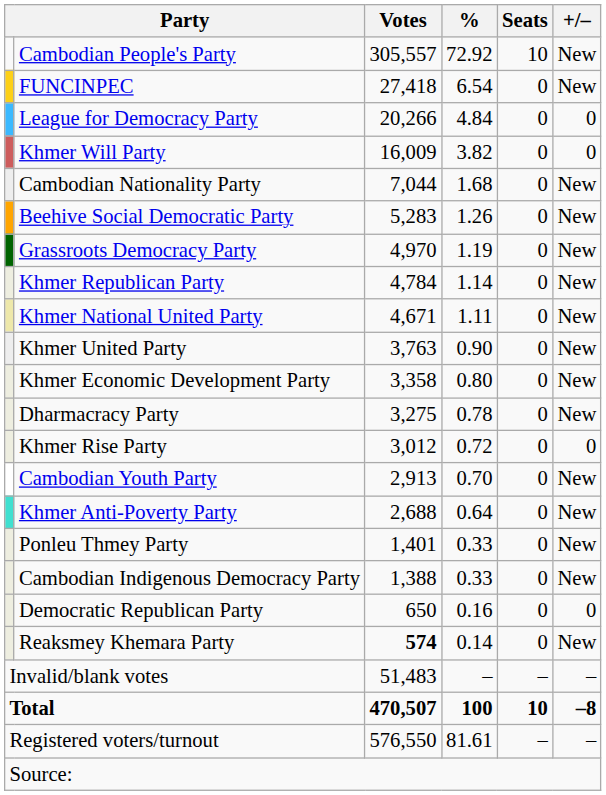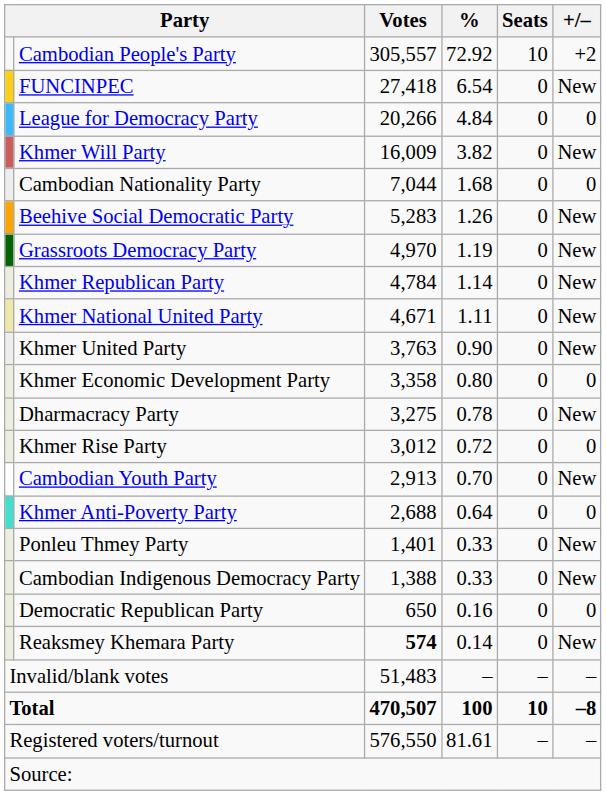(577, 53) New -> (585, 53) +2
(591, 151) 0 -> (577, 151) New
(577, 184) New -> (591, 184) 0
(577, 380) New -> (591, 380) 0
(577, 511) New -> (591, 511) 0
